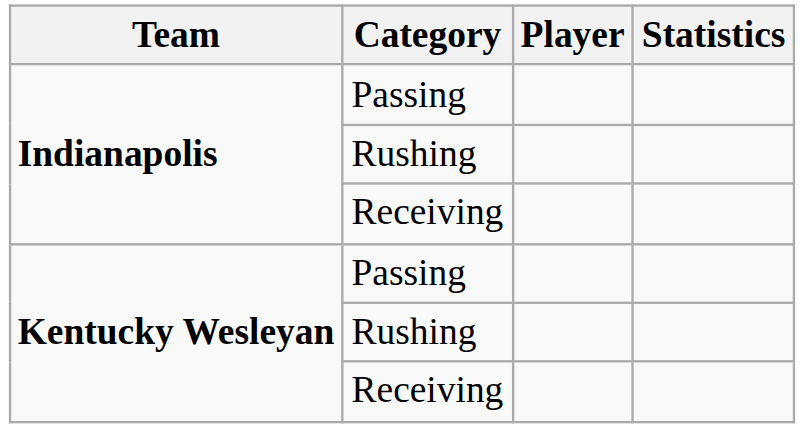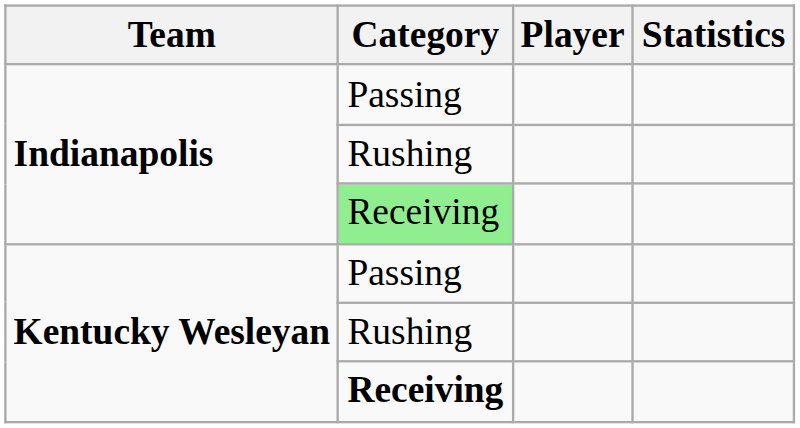(427, 212) no background -> (423, 212) lightgreen background
(427, 390) normal -> (425, 390) bold
